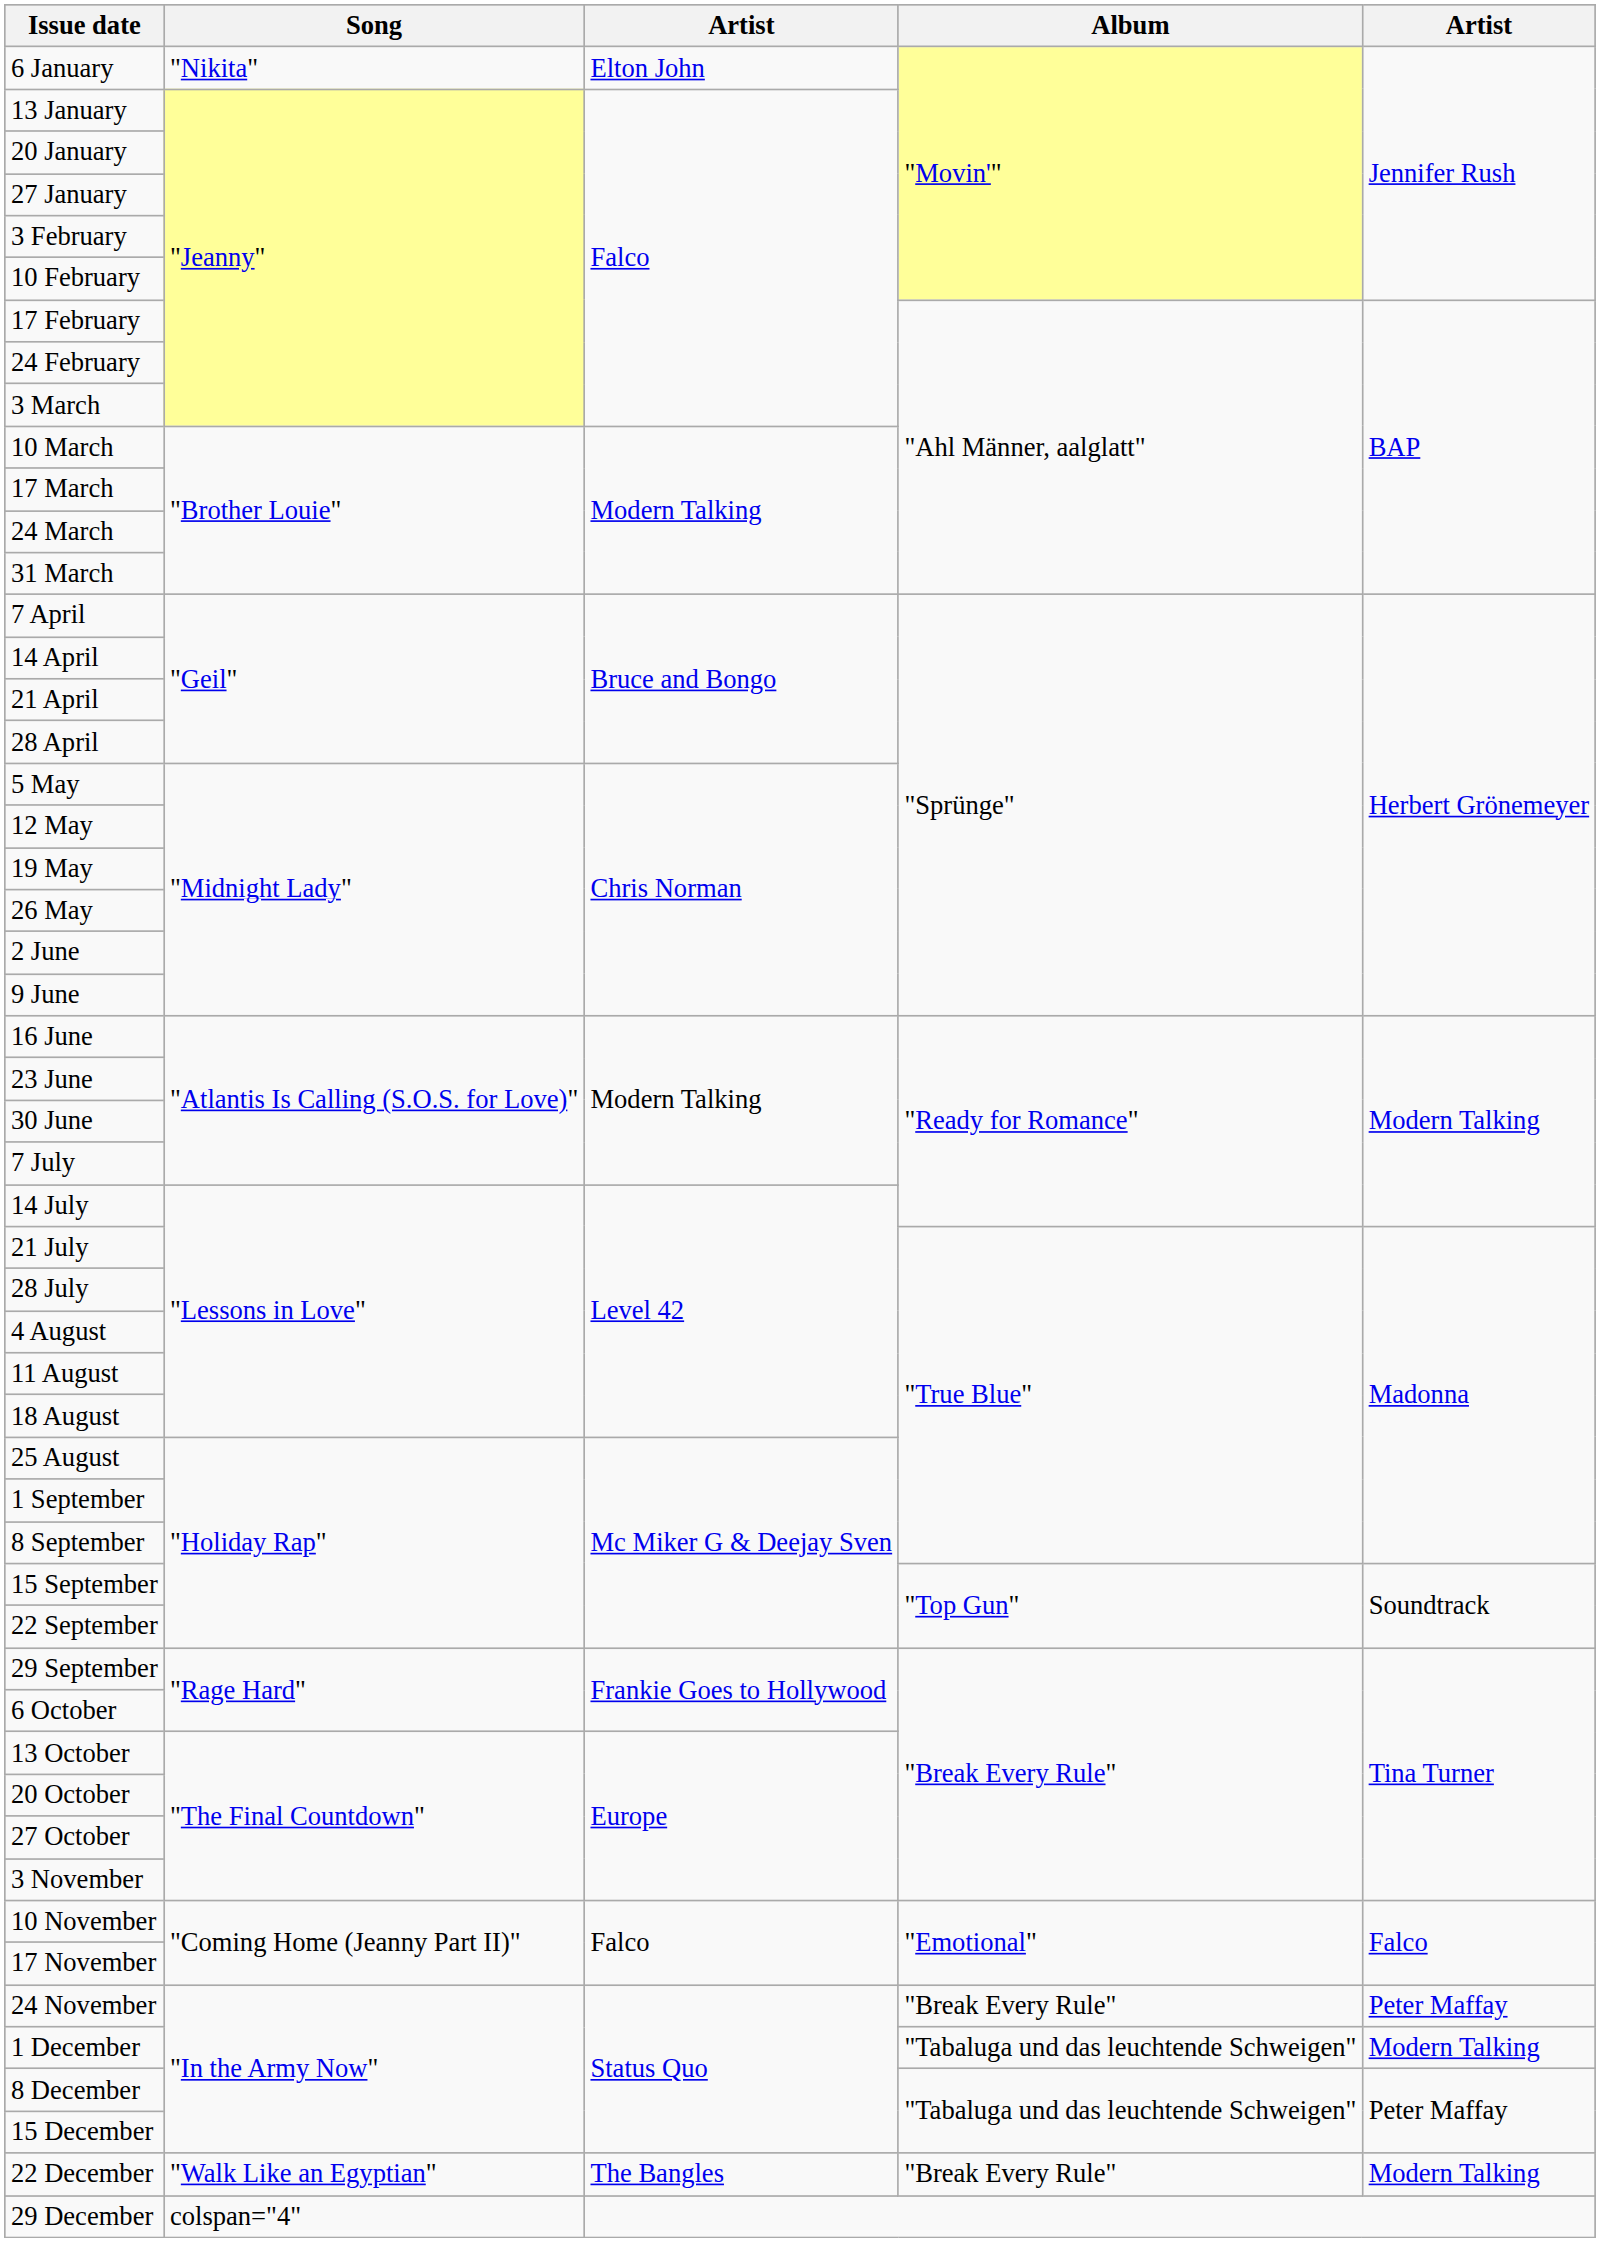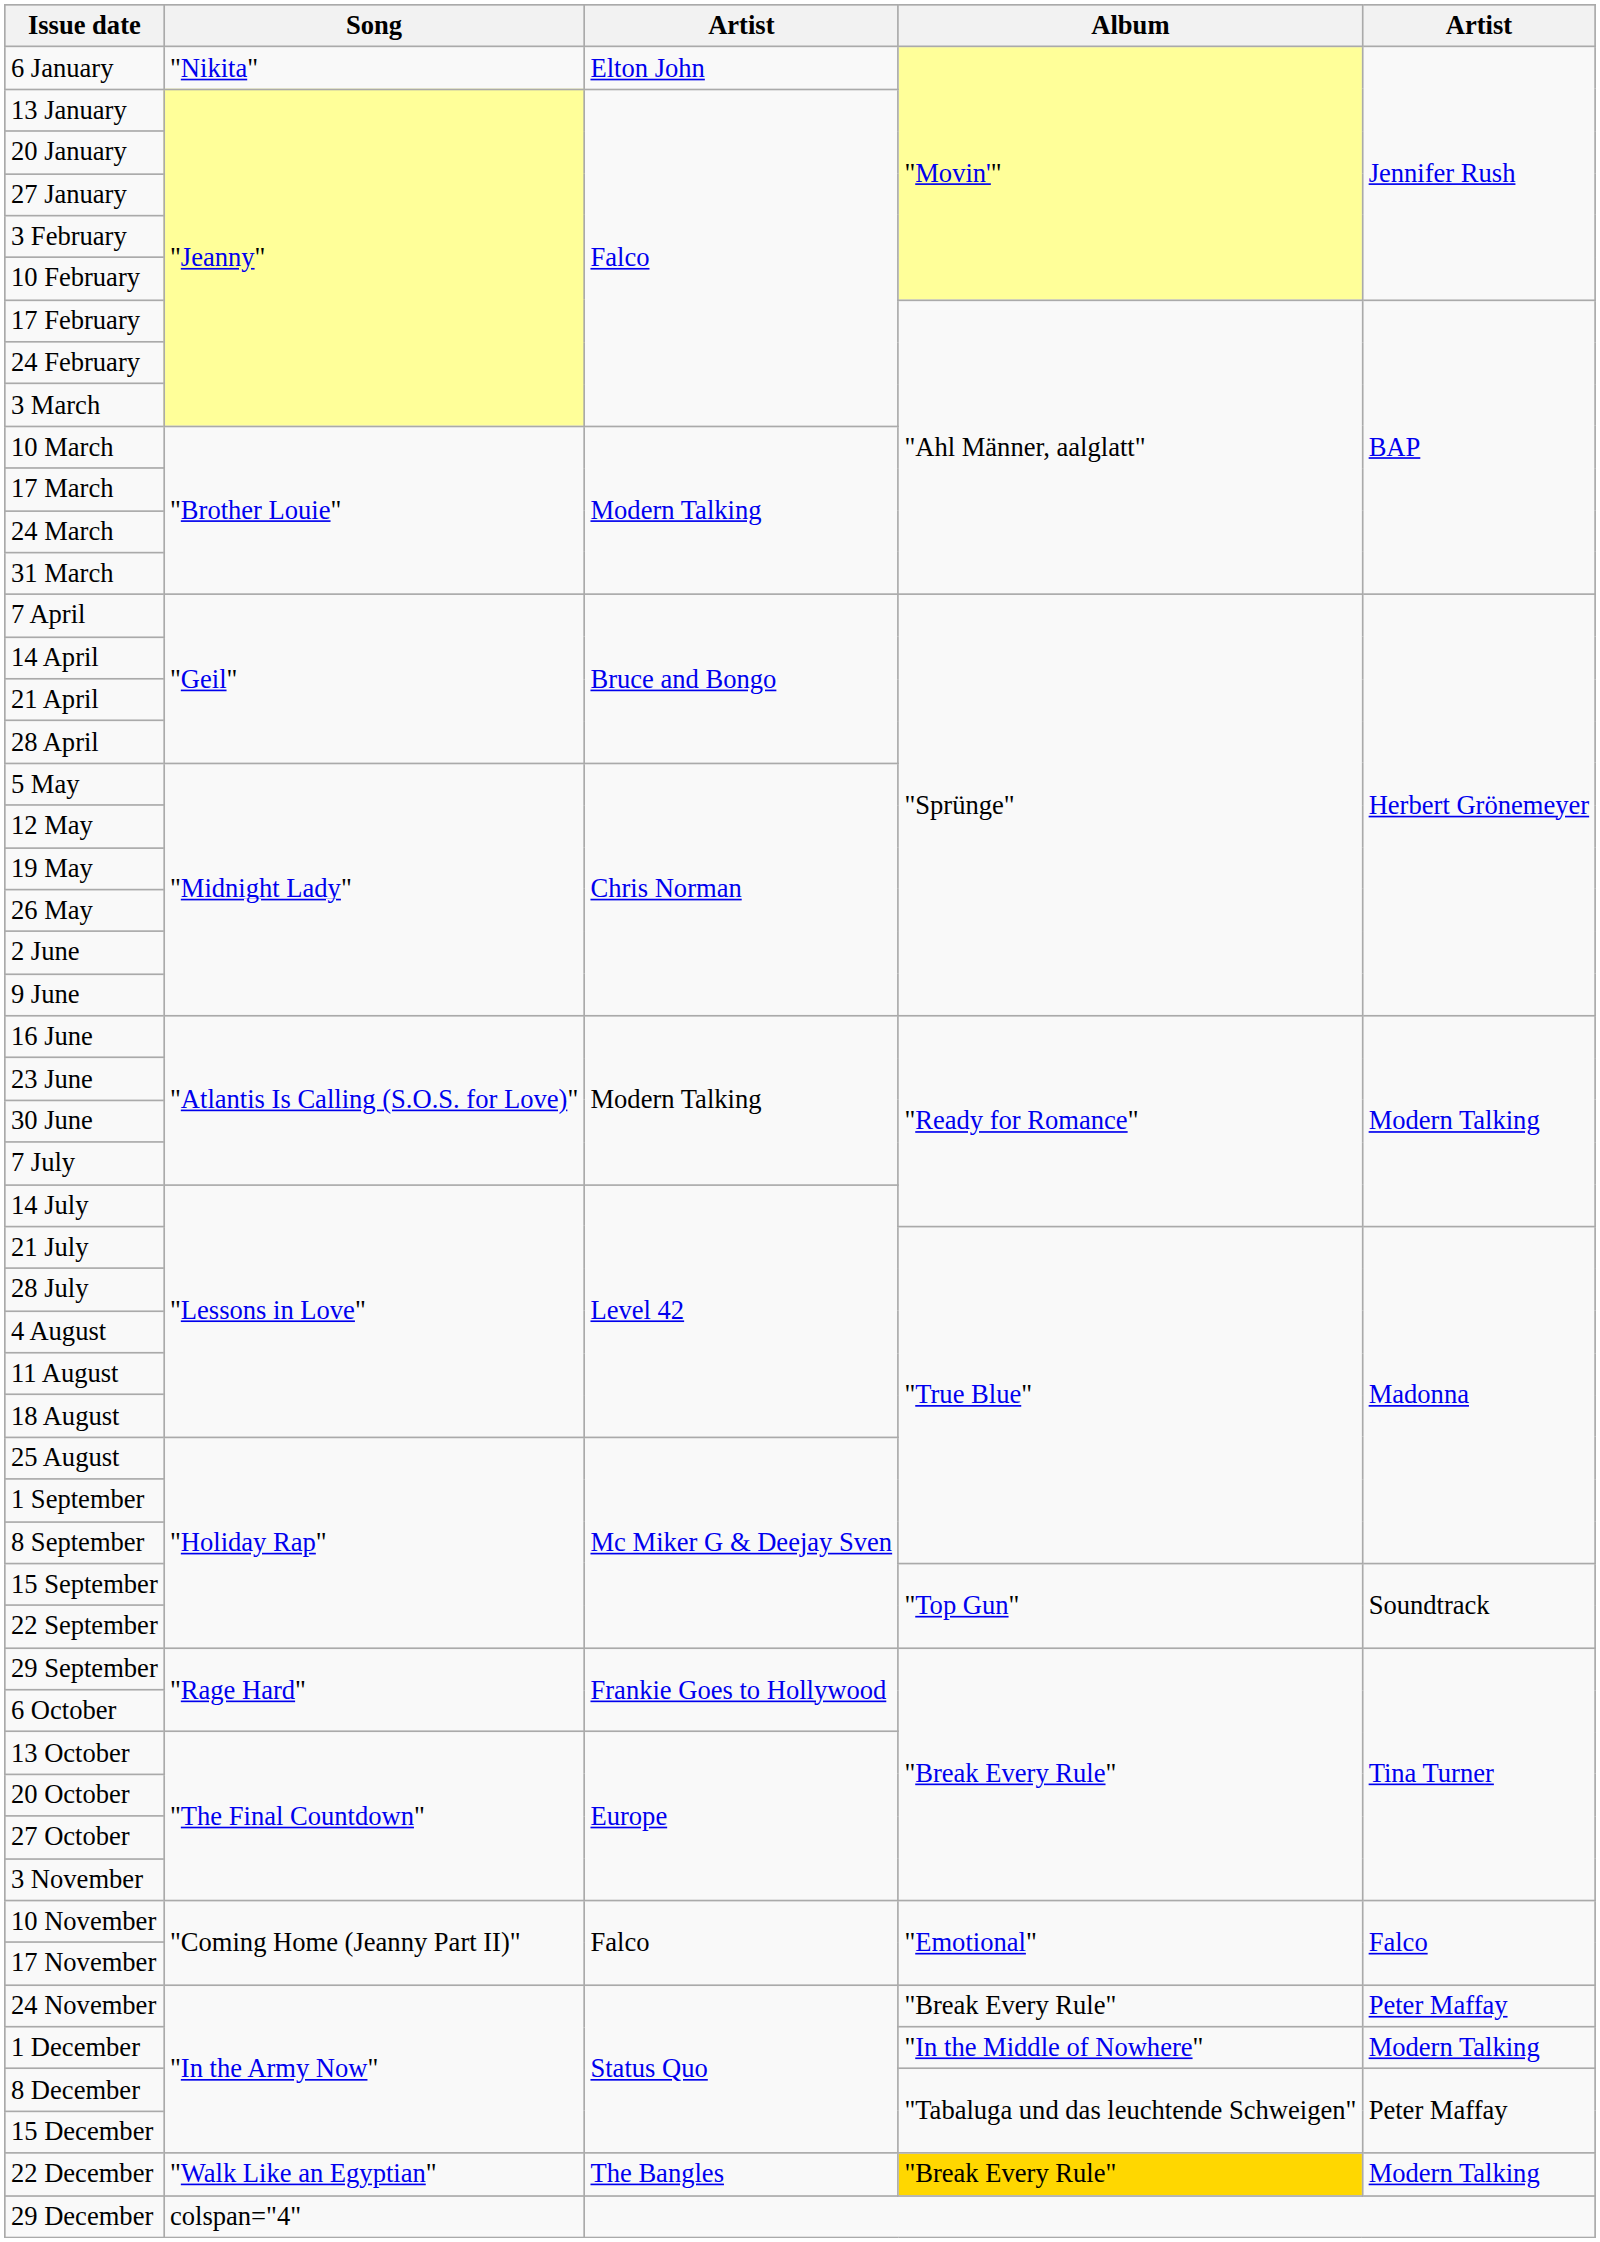(1130, 2047) "Tabaluga und das leuchtende Schweigen" -> (1054, 2047) "In the Middle of Nowhere"
(1010, 2173) no background -> (1010, 2173) gold background
